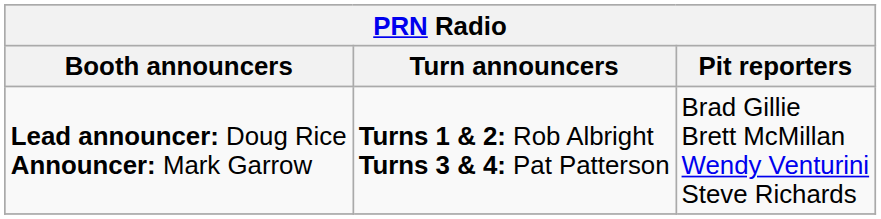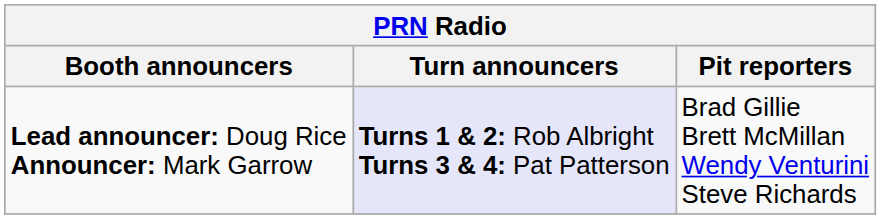(514, 151) no background -> (514, 151) lavender background
